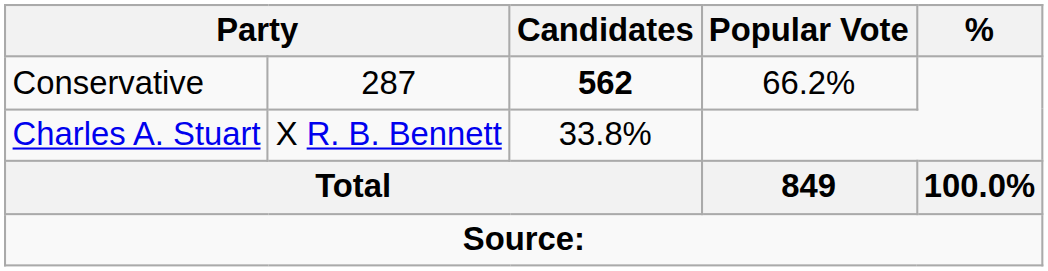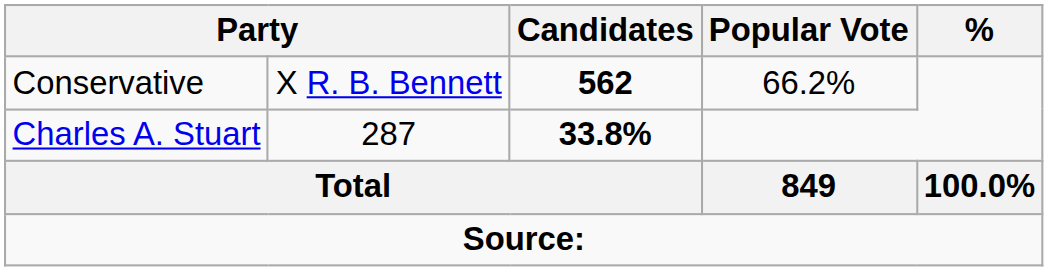(389, 82) 287 -> (389, 82) X R. B. Bennett
(389, 134) X R. B. Bennett -> (389, 134) 287
(605, 134) normal -> (605, 134) bold
